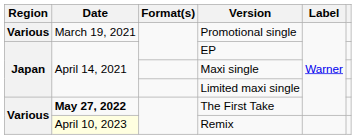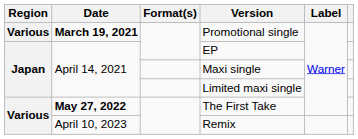(95, 32) normal -> (96, 32) bold
(91, 124) lightyellow background -> (91, 124) no background
